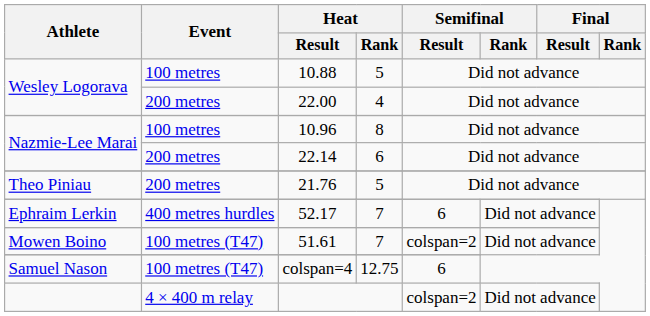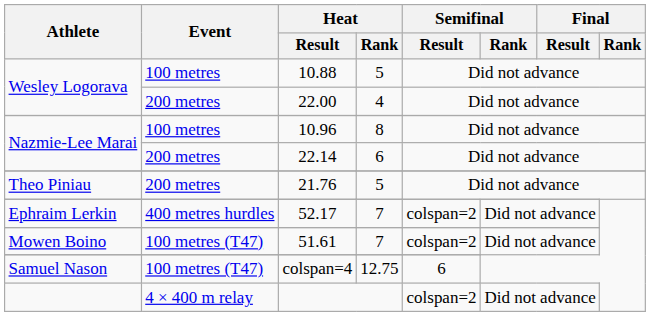(441, 213) 6 -> (442, 213) colspan=2
